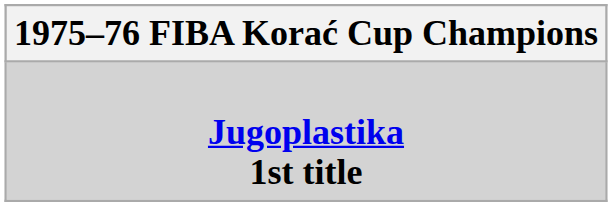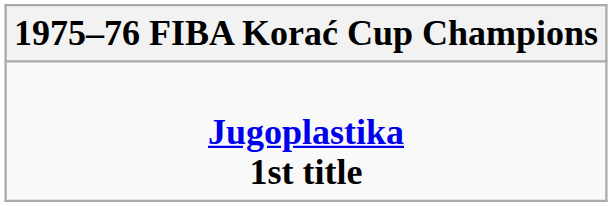(306, 150) lightgrey background -> (306, 150) no background
